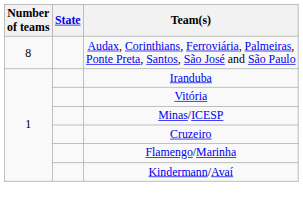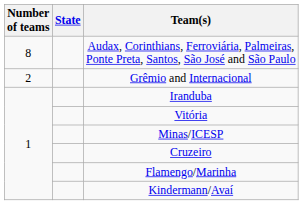+ row: (191, 78)
